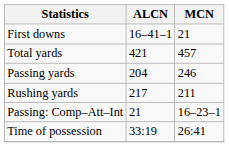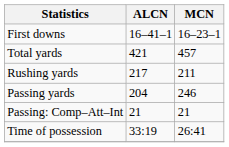(184, 34) 21 -> (199, 34) 16–23–1
rows swapped: (43, 92) <-> (41, 73)
(199, 112) 16–23–1 -> (184, 112) 21
